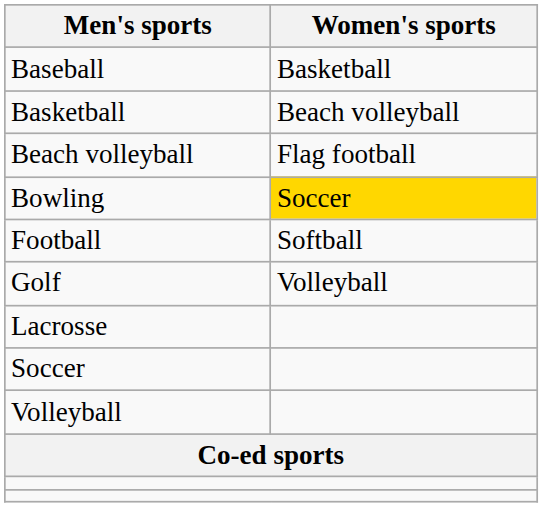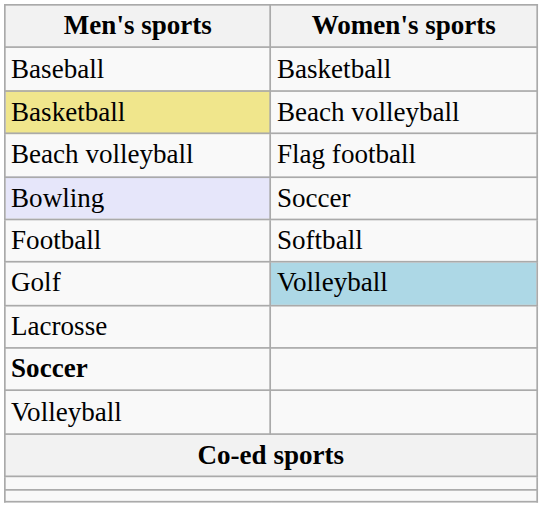(68, 111) no background -> (68, 111) khaki background
(58, 197) no background -> (58, 197) lavender background
(314, 197) gold background -> (314, 197) no background
(332, 283) no background -> (332, 283) lightblue background
(48, 369) normal -> (49, 369) bold
